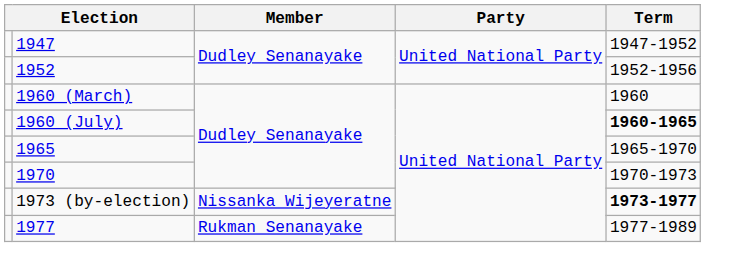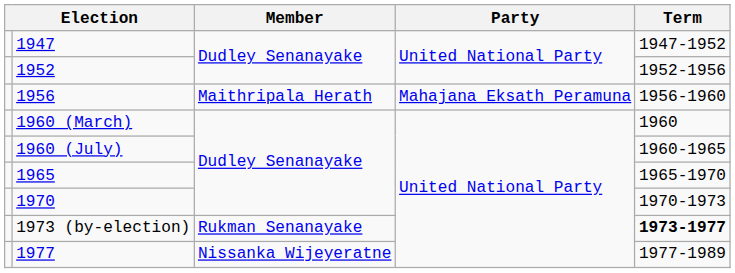+ row: (35, 97)
(653, 123) bold -> (682, 149) normal
(295, 202) Nissanka Wijeyeratne -> (280, 228) Rukman Senanayake
(280, 228) Rukman Senanayake -> (295, 254) Nissanka Wijeyeratne
